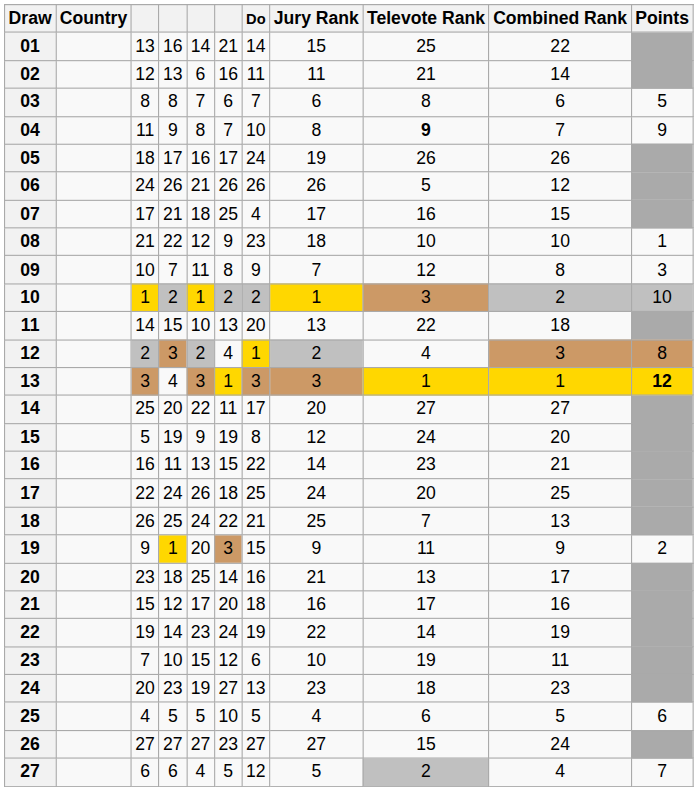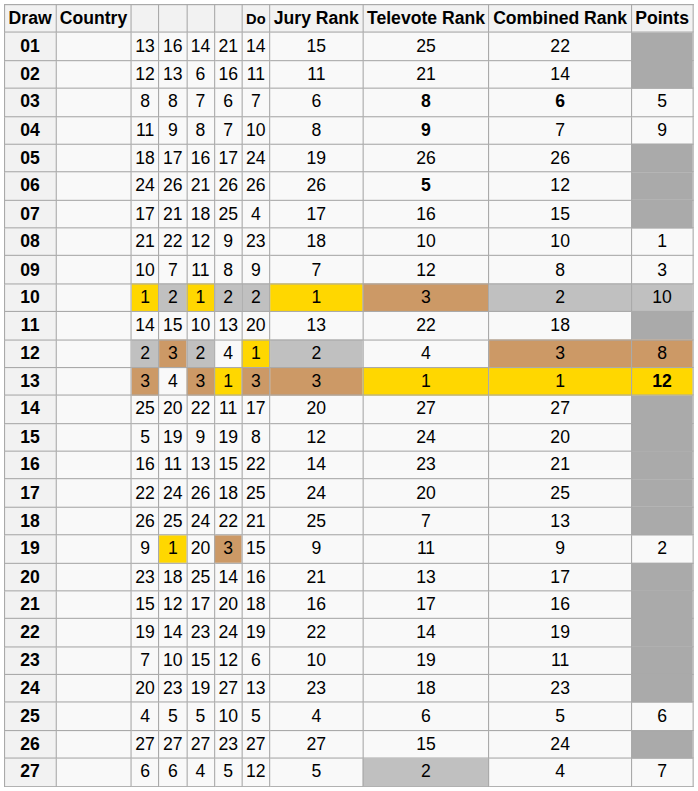(426, 102) normal -> (426, 102) bold
(560, 102) normal -> (560, 102) bold
(426, 185) normal -> (426, 185) bold
